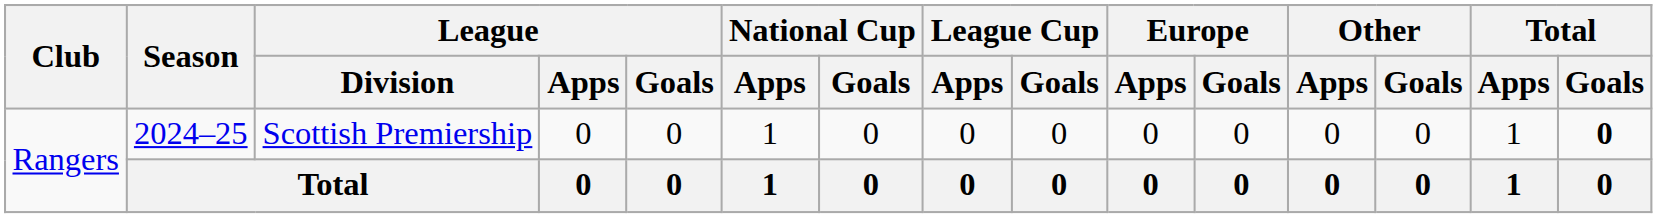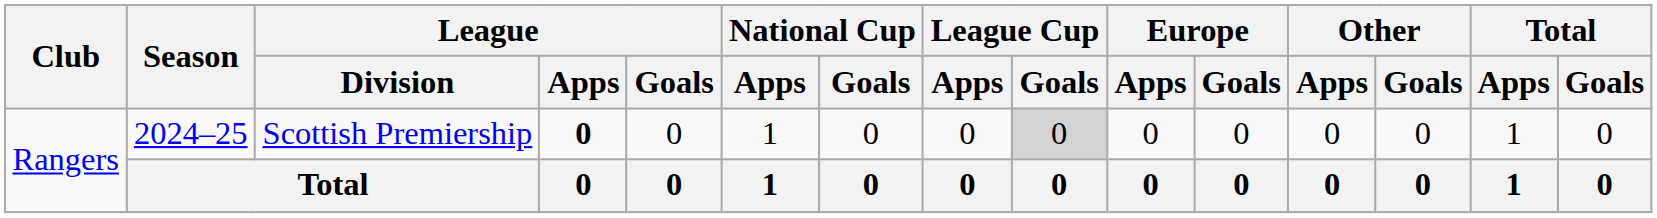(583, 133) normal -> (583, 133) bold
(1059, 133) no background -> (1059, 133) lightgrey background
(1604, 133) bold -> (1604, 133) normal
